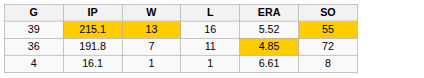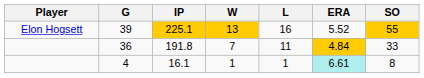+ column: (52, 13)
(93, 30) 215.1 -> (179, 30) 225.1
(269, 47) 4.85 -> (339, 47) 4.84
(328, 47) 72 -> (392, 47) 33
(269, 64) no background -> (339, 64) paleturquoise background
